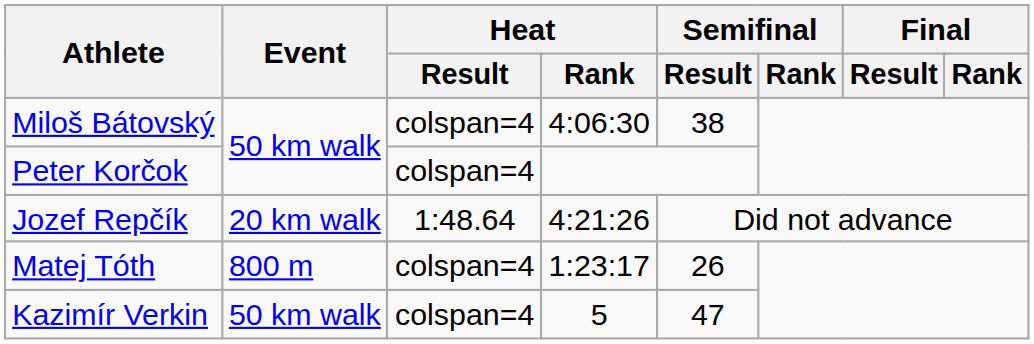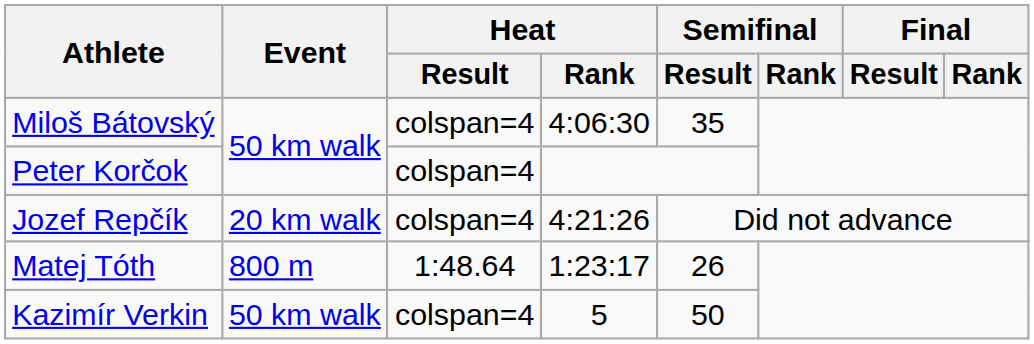(708, 123) 38 -> (708, 123) 35
(465, 219) 1:48.64 -> (465, 219) colspan=4
(465, 267) colspan=4 -> (465, 267) 1:48.64
(708, 315) 47 -> (708, 315) 50
